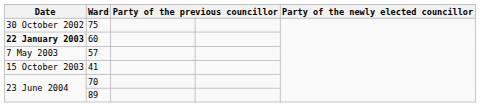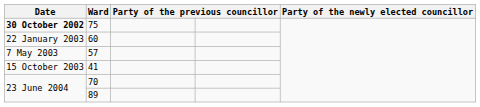(45, 25) normal -> (45, 25) bold
(45, 39) bold -> (45, 39) normal
